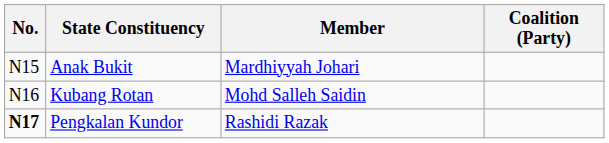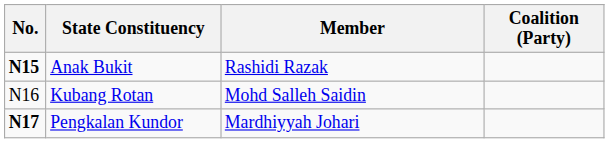(24, 66) normal -> (24, 66) bold
(292, 66) Mardhiyyah Johari -> (276, 66) Rashidi Razak
(276, 123) Rashidi Razak -> (292, 123) Mardhiyyah Johari
